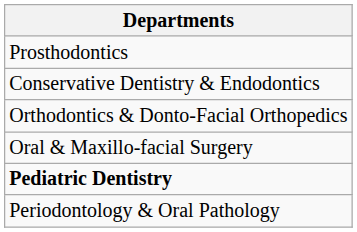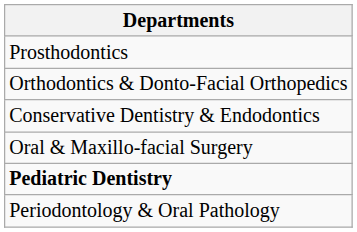(164, 83) Conservative Dentistry & Endodontics -> (178, 83) Orthodontics & Donto-Facial Orthopedics
(178, 115) Orthodontics & Donto-Facial Orthopedics -> (164, 115) Conservative Dentistry & Endodontics
